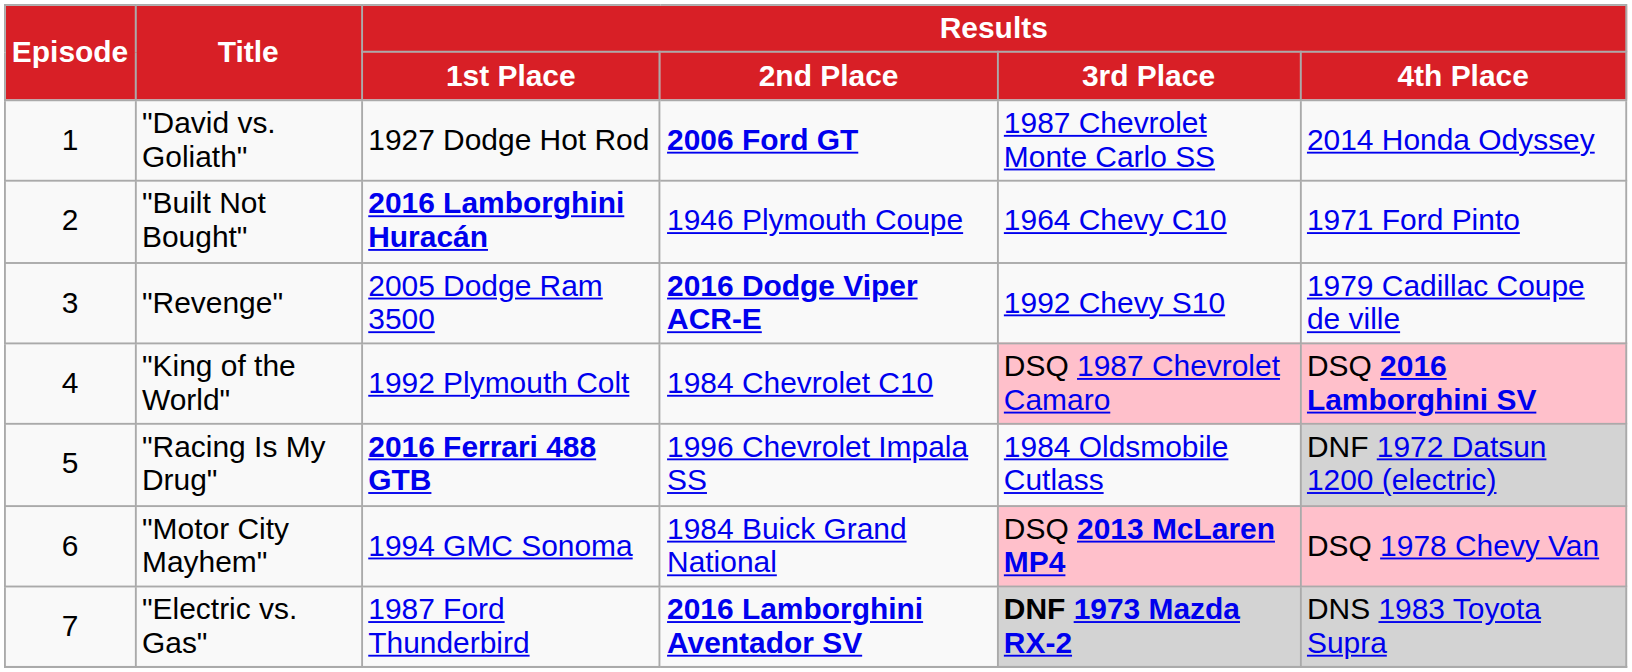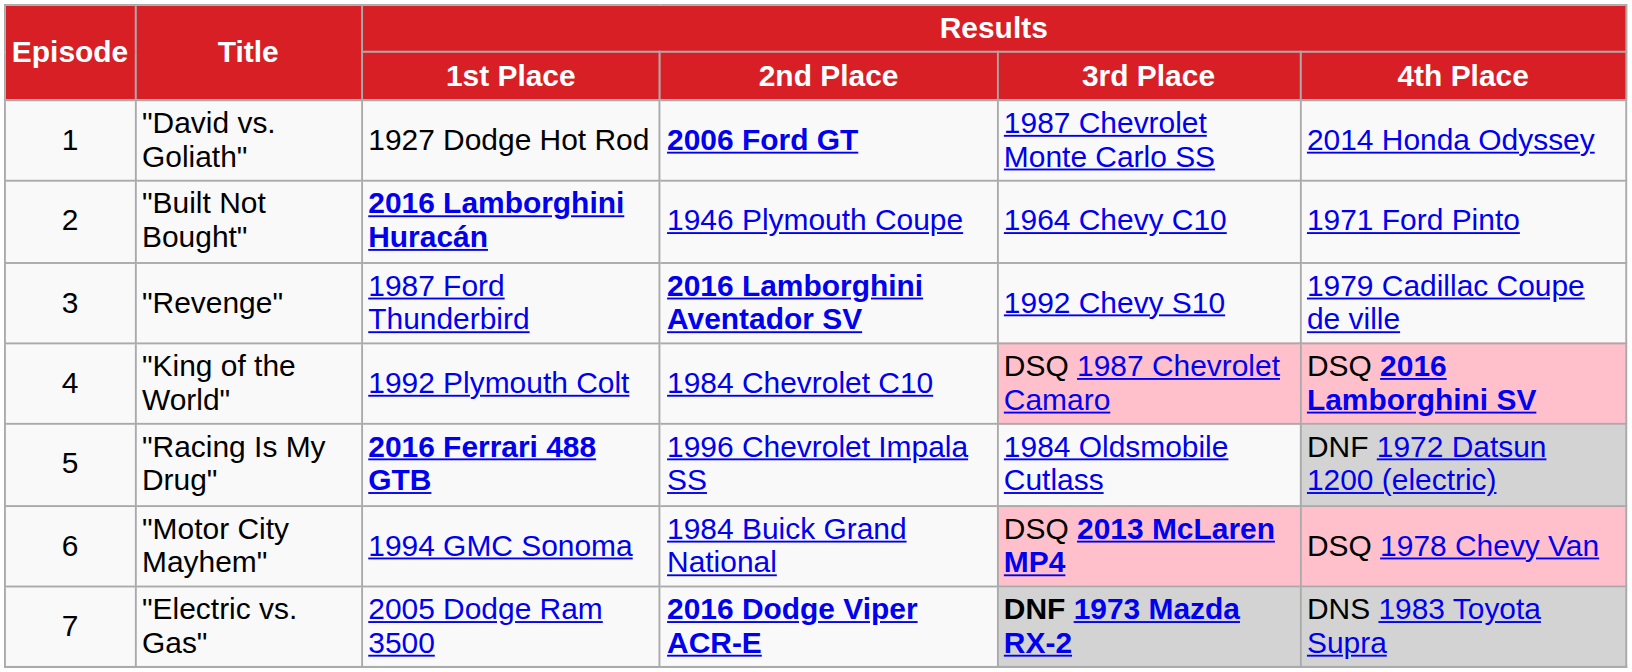(486, 302) 2005 Dodge Ram 3500 -> (449, 302) 1987 Ford Thunderbird
(792, 302) 2016 Dodge Viper ACR-E -> (795, 302) 2016 Lamborghini Aventador SV
(449, 626) 1987 Ford Thunderbird -> (486, 626) 2005 Dodge Ram 3500
(795, 626) 2016 Lamborghini Aventador SV -> (792, 626) 2016 Dodge Viper ACR-E
